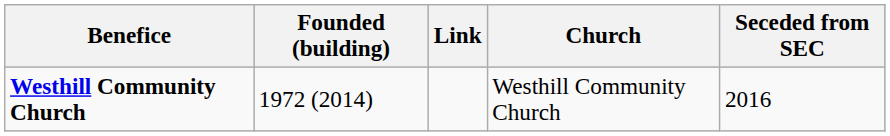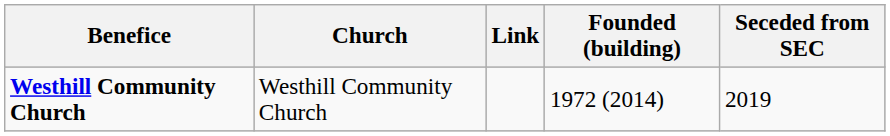columns swapped: (603, 35) <-> (341, 35)
(748, 98) 2016 -> (748, 98) 2019
